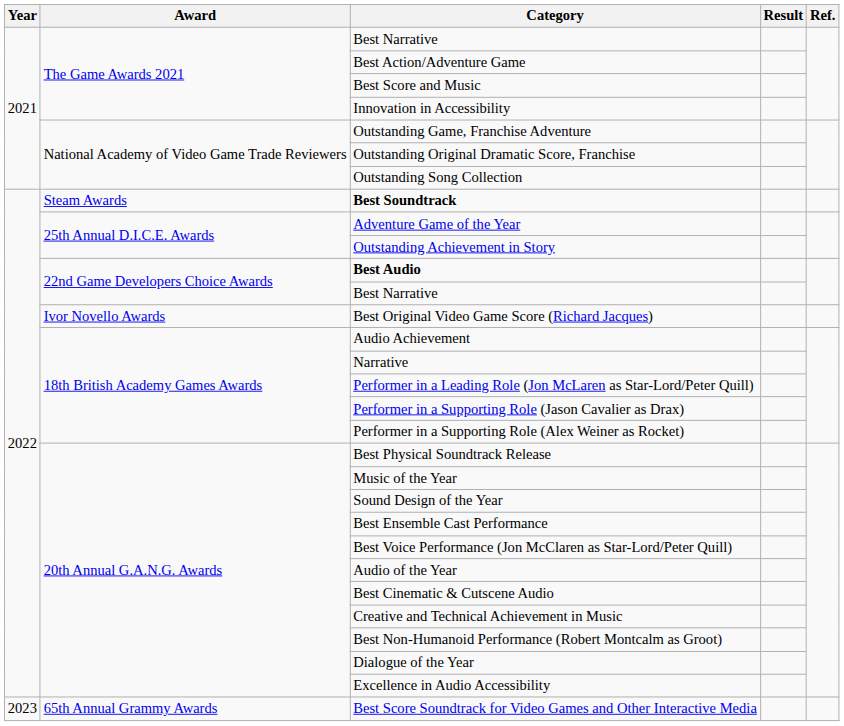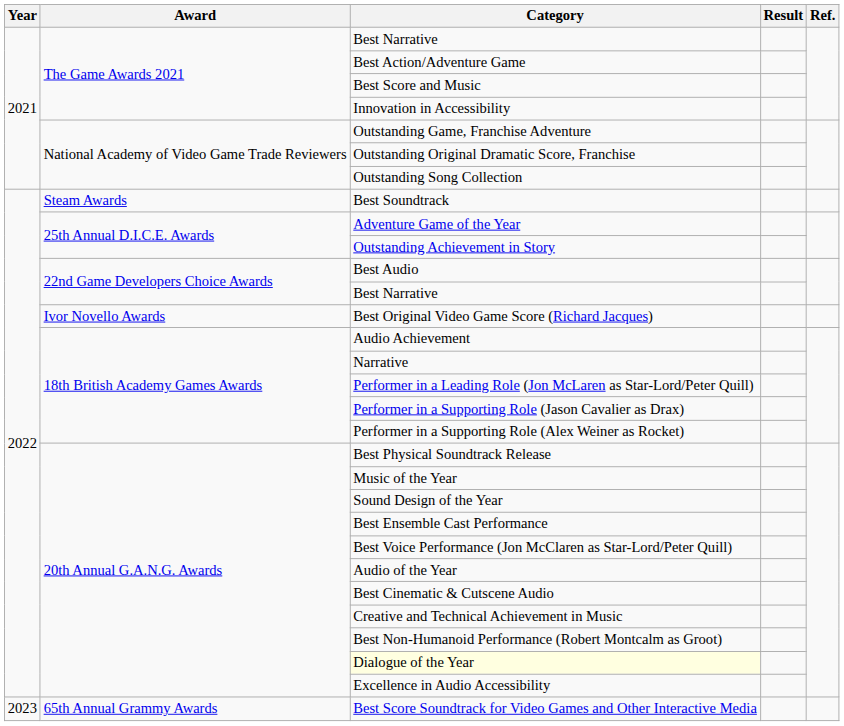(405, 200) bold -> (401, 200) normal
(387, 270) bold -> (386, 270) normal
(414, 662) no background -> (414, 662) lightyellow background
